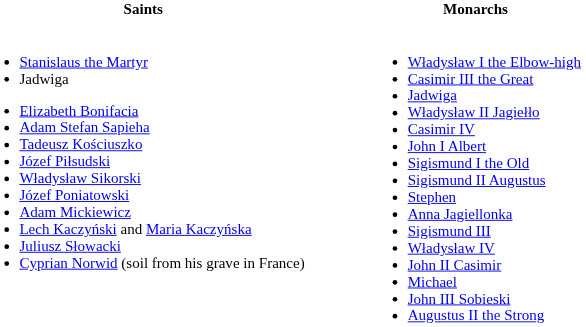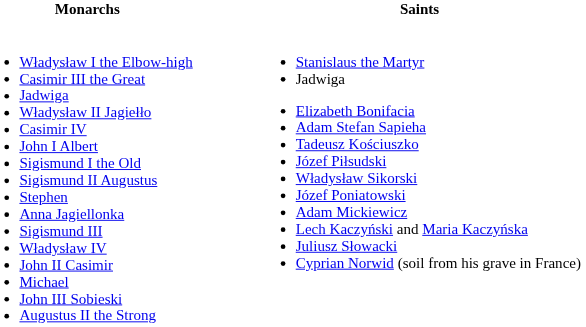columns swapped: (476, 9) <-> (143, 9)
